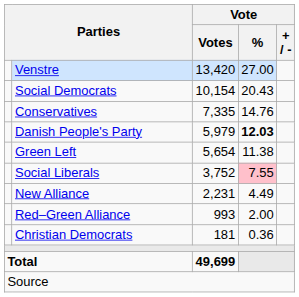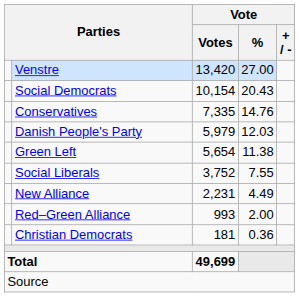(257, 132) bold -> (257, 132) normal
(261, 173) pink background -> (261, 173) no background
